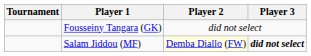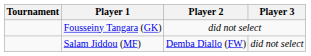(206, 43) lightyellow background -> (206, 43) no background
(277, 43) bold -> (277, 43) normal
